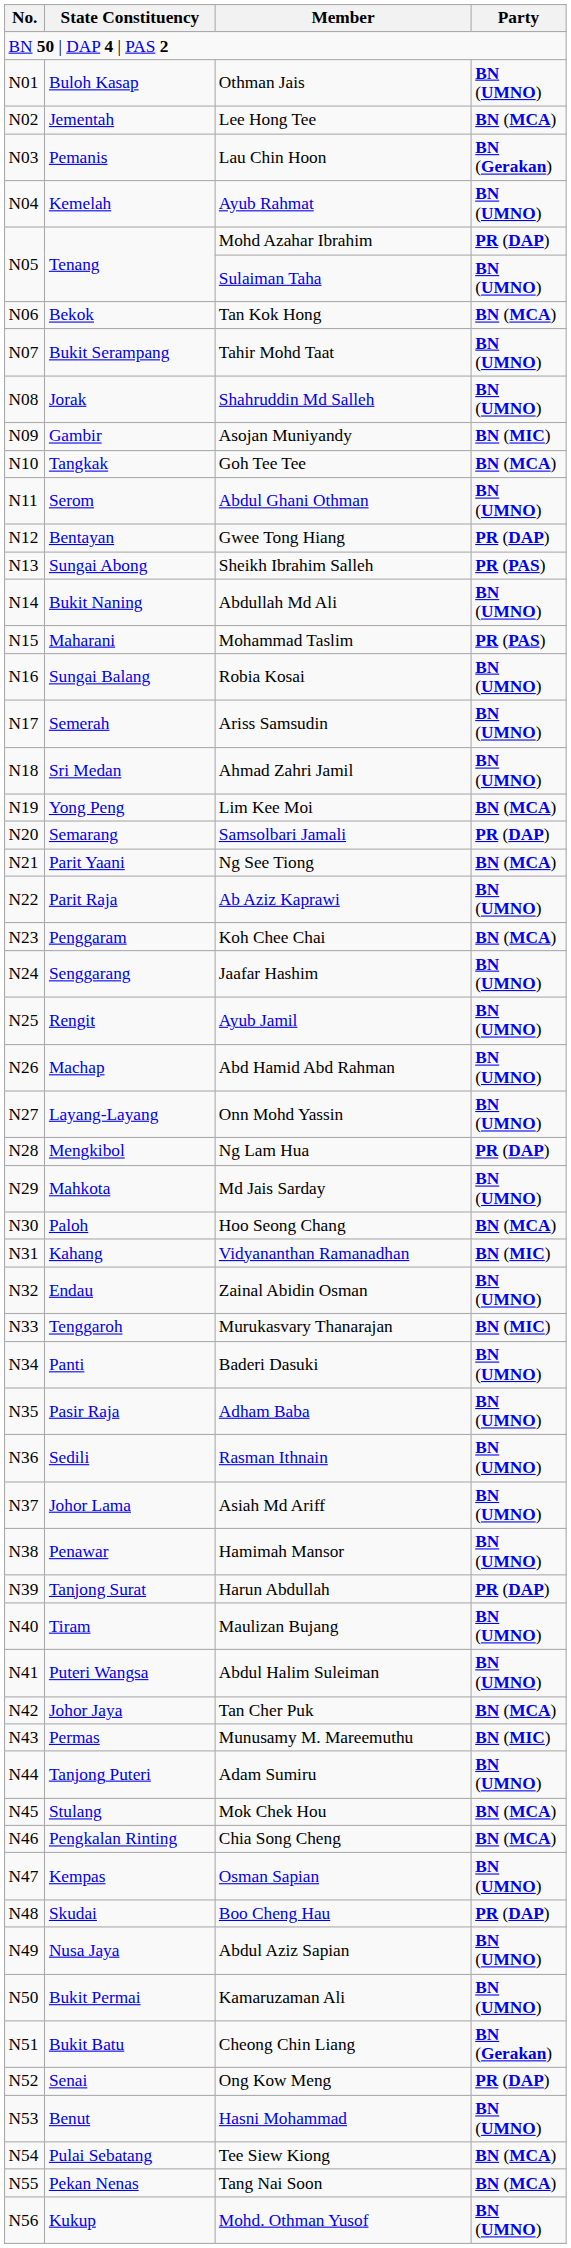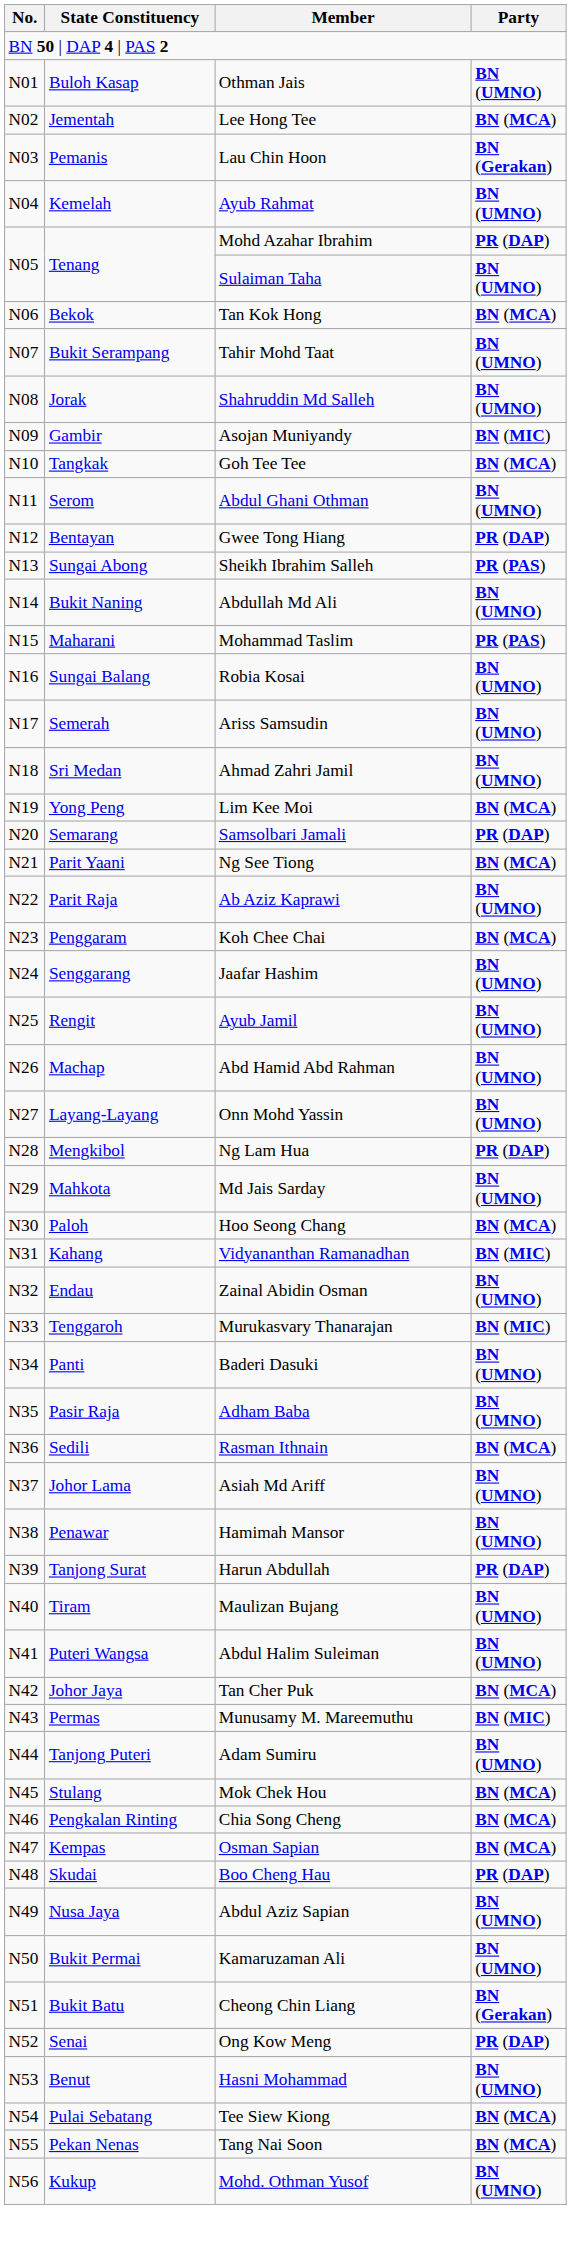(508, 1458) BN (UMNO) -> (516, 1448) BN (MCA)
(508, 1876) BN (UMNO) -> (516, 1847) BN (MCA)
